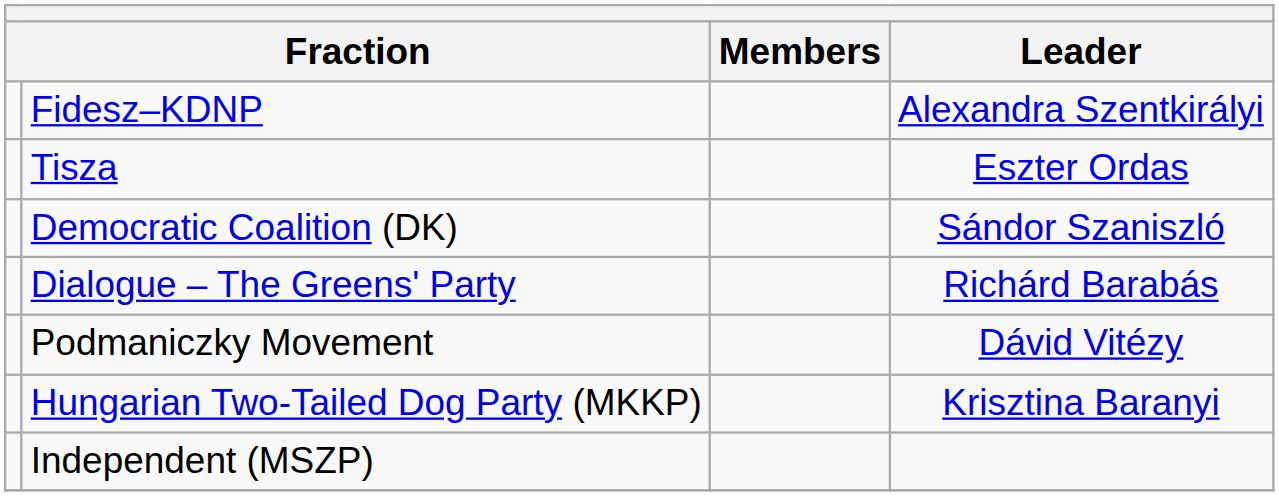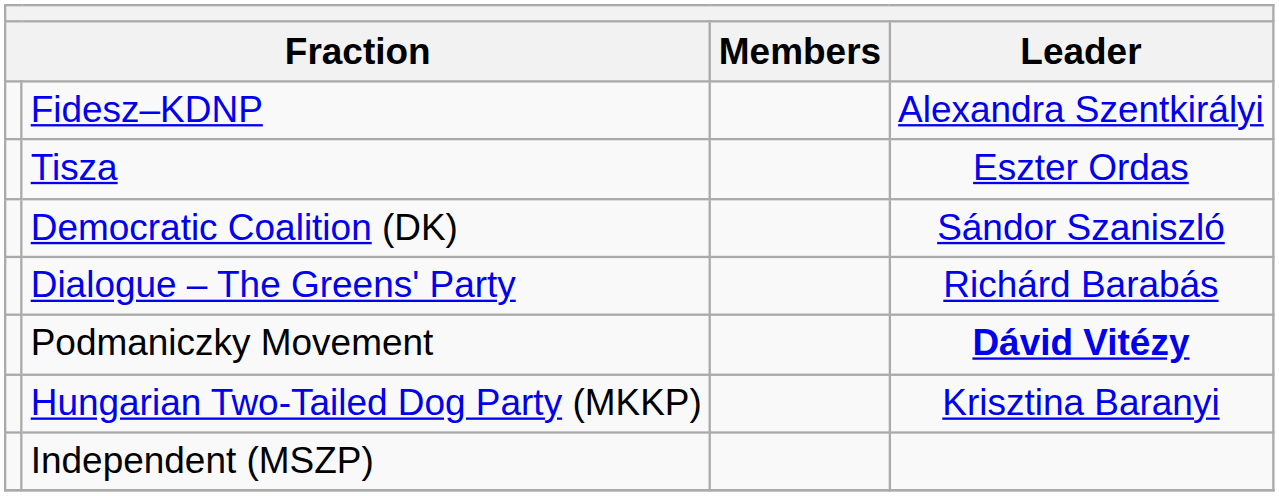(1081, 343) normal -> (1081, 343) bold
